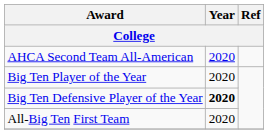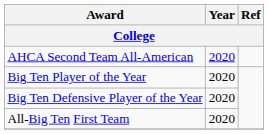(222, 98) bold -> (222, 98) normal
